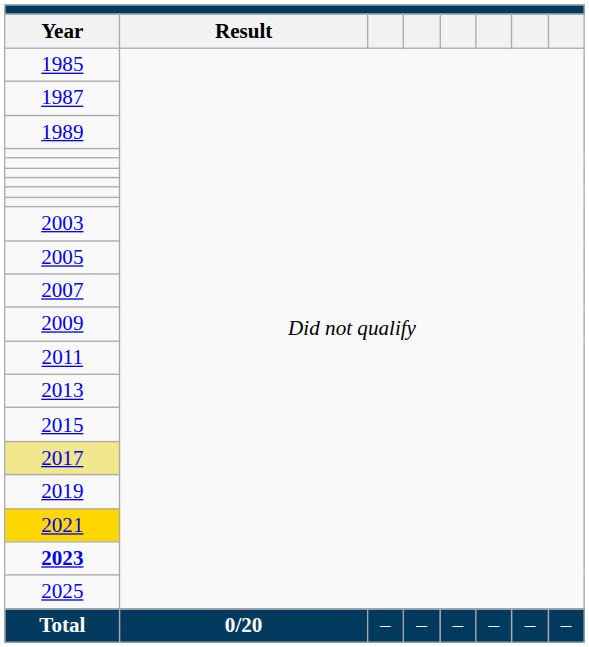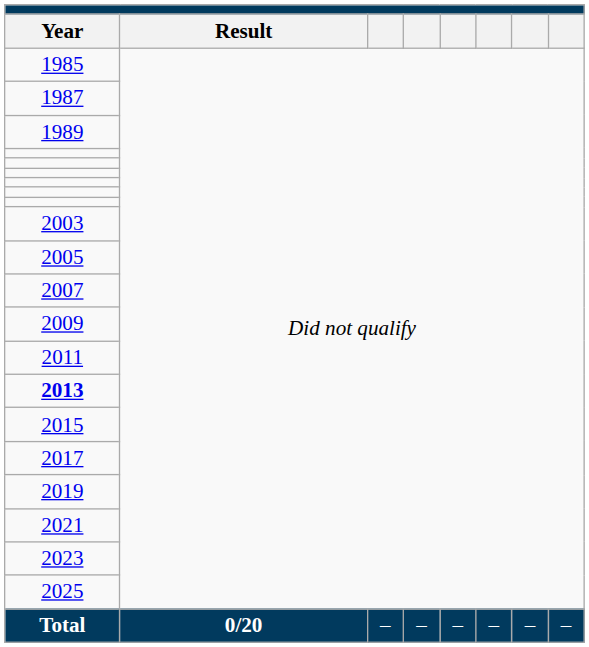(62, 390) normal -> (62, 390) bold
(62, 457) khaki background -> (62, 457) no background
(62, 524) gold background -> (62, 524) no background
(62, 558) bold -> (62, 558) normal
